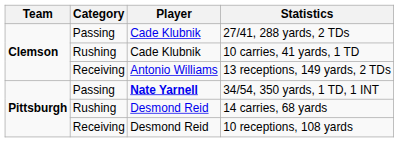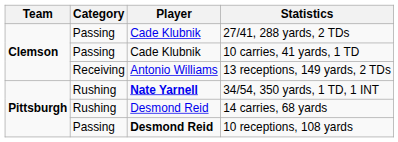(95, 52) Rushing -> (94, 52) Passing
(94, 89) Passing -> (95, 89) Rushing
(99, 127) Receiving -> (94, 127) Passing
(169, 127) normal -> (172, 127) bold
